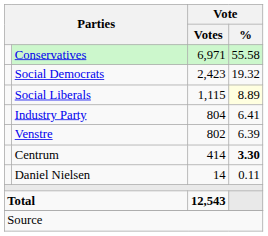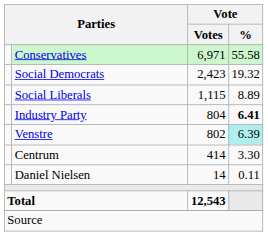(249, 94) lightyellow background -> (249, 94) no background
(249, 114) normal -> (249, 114) bold
(249, 134) no background -> (249, 134) paleturquoise background
(249, 154) bold -> (249, 154) normal
